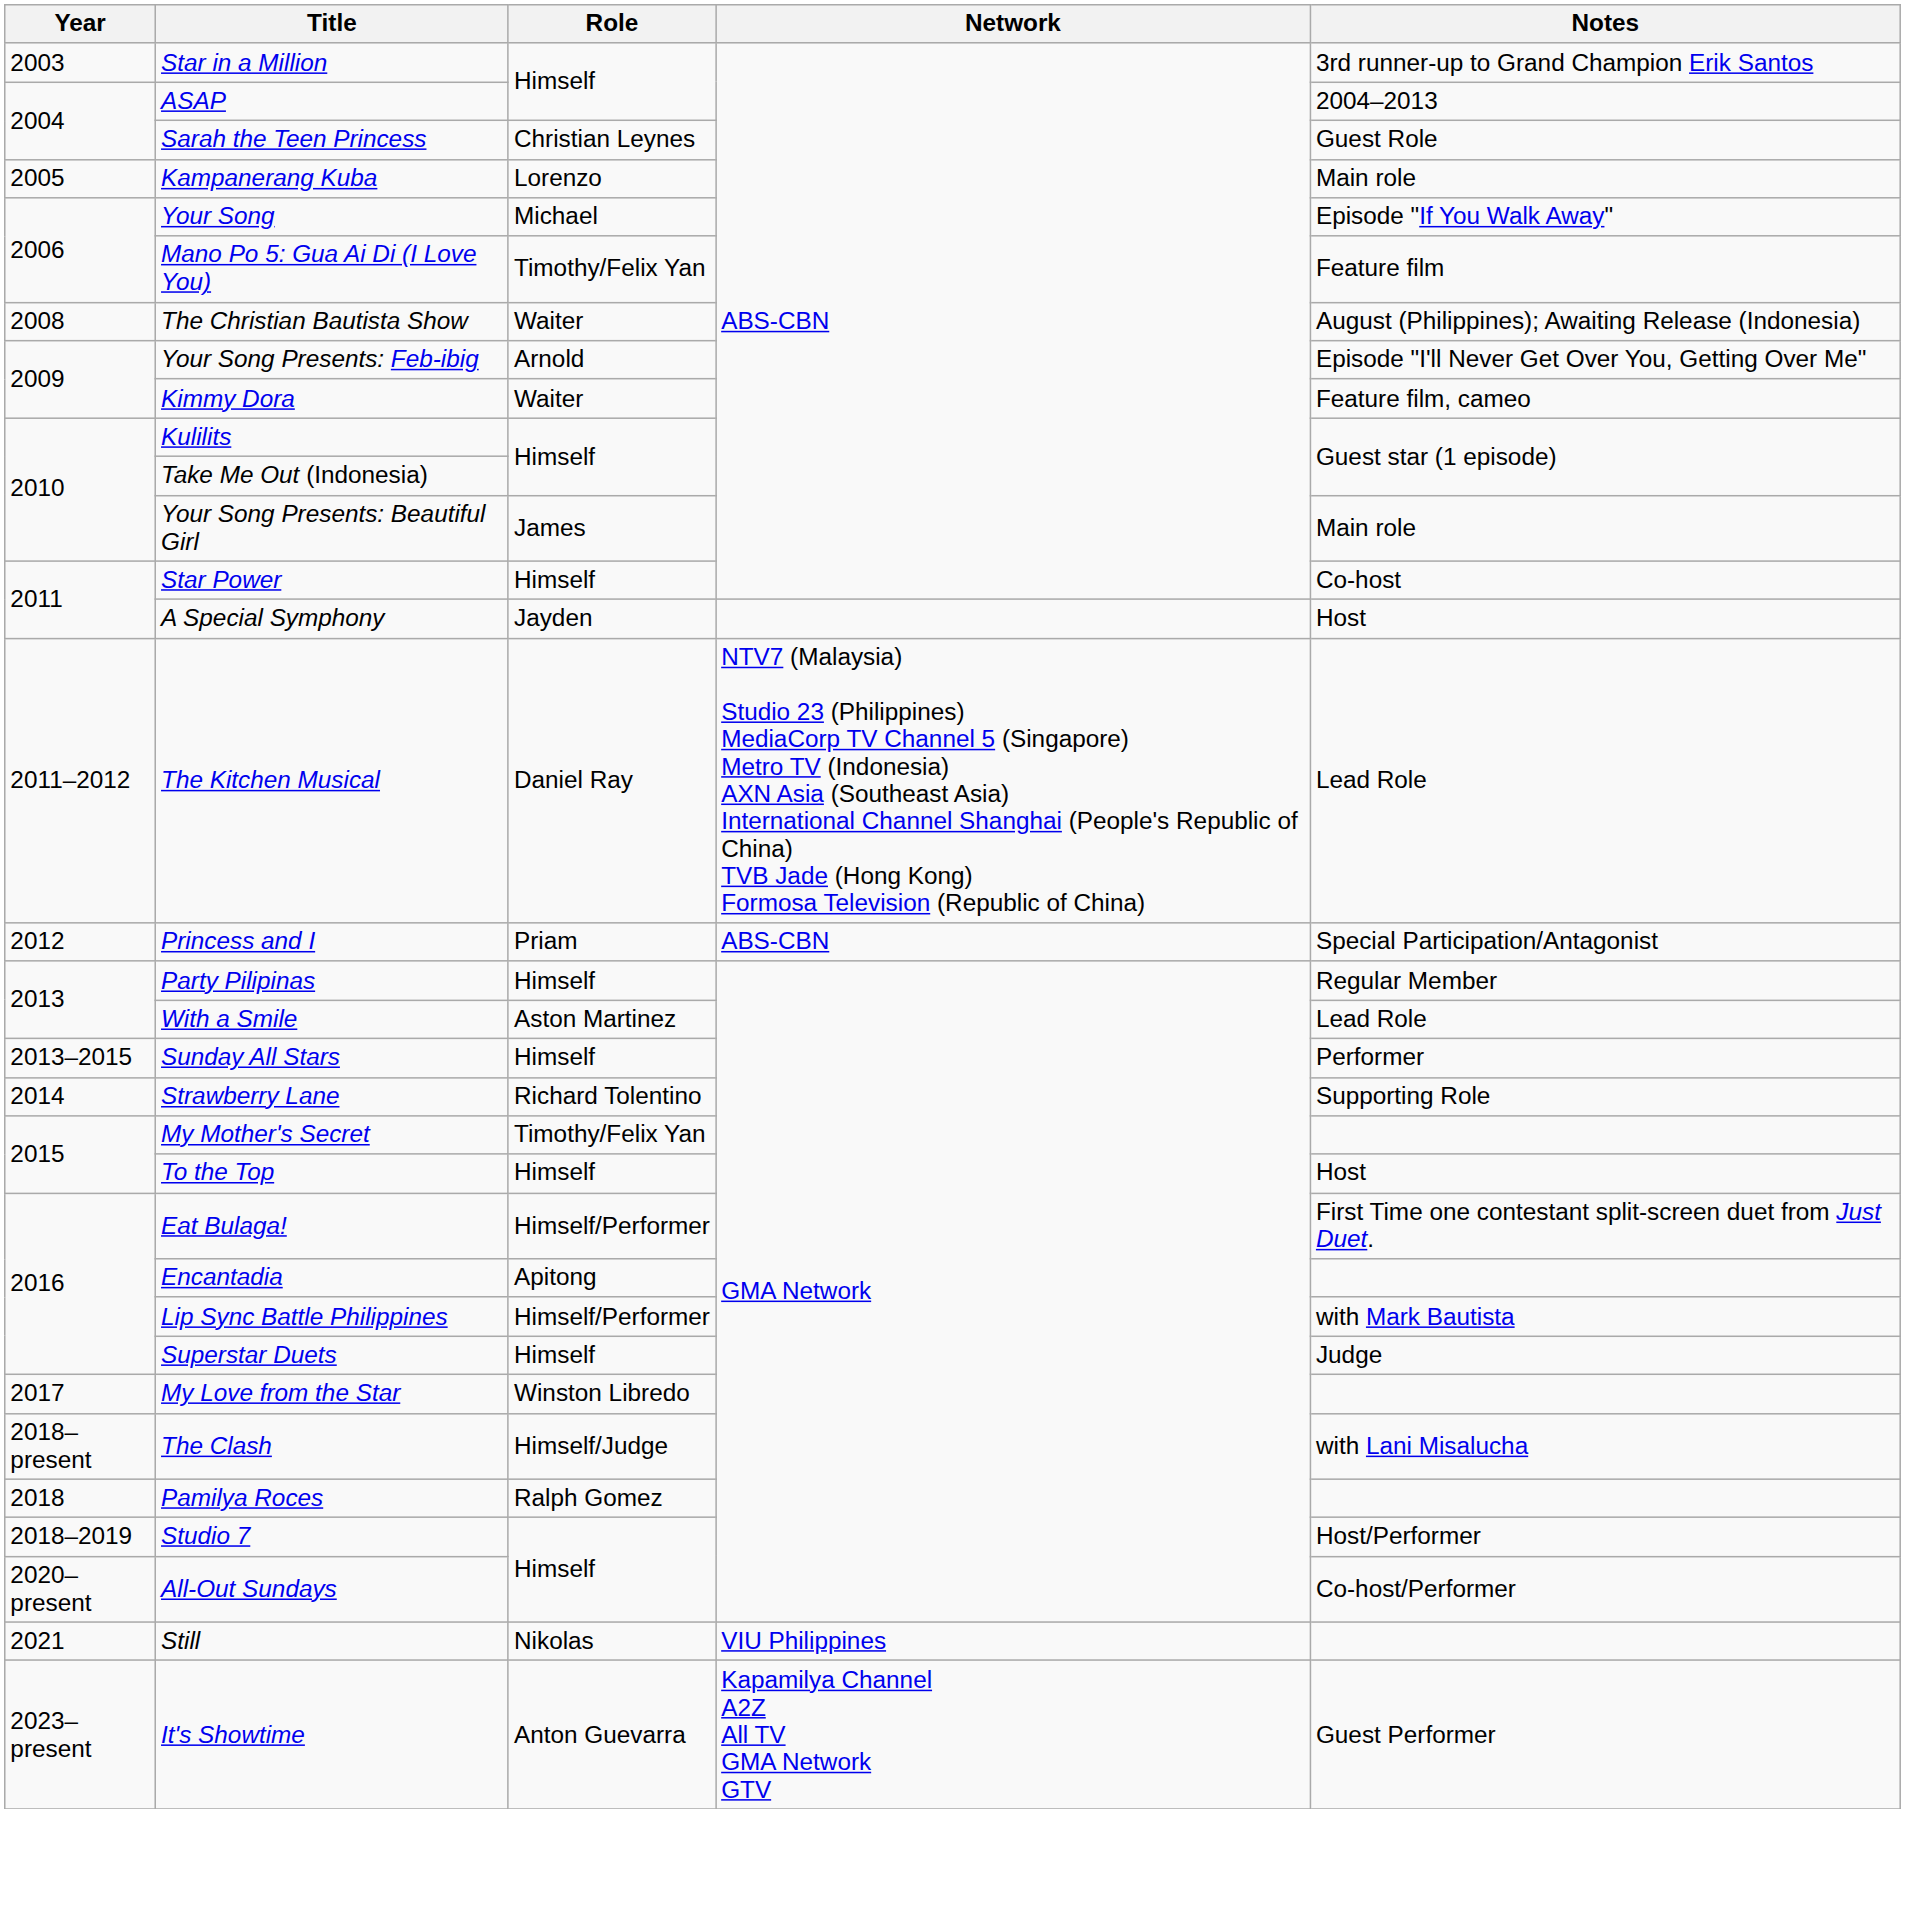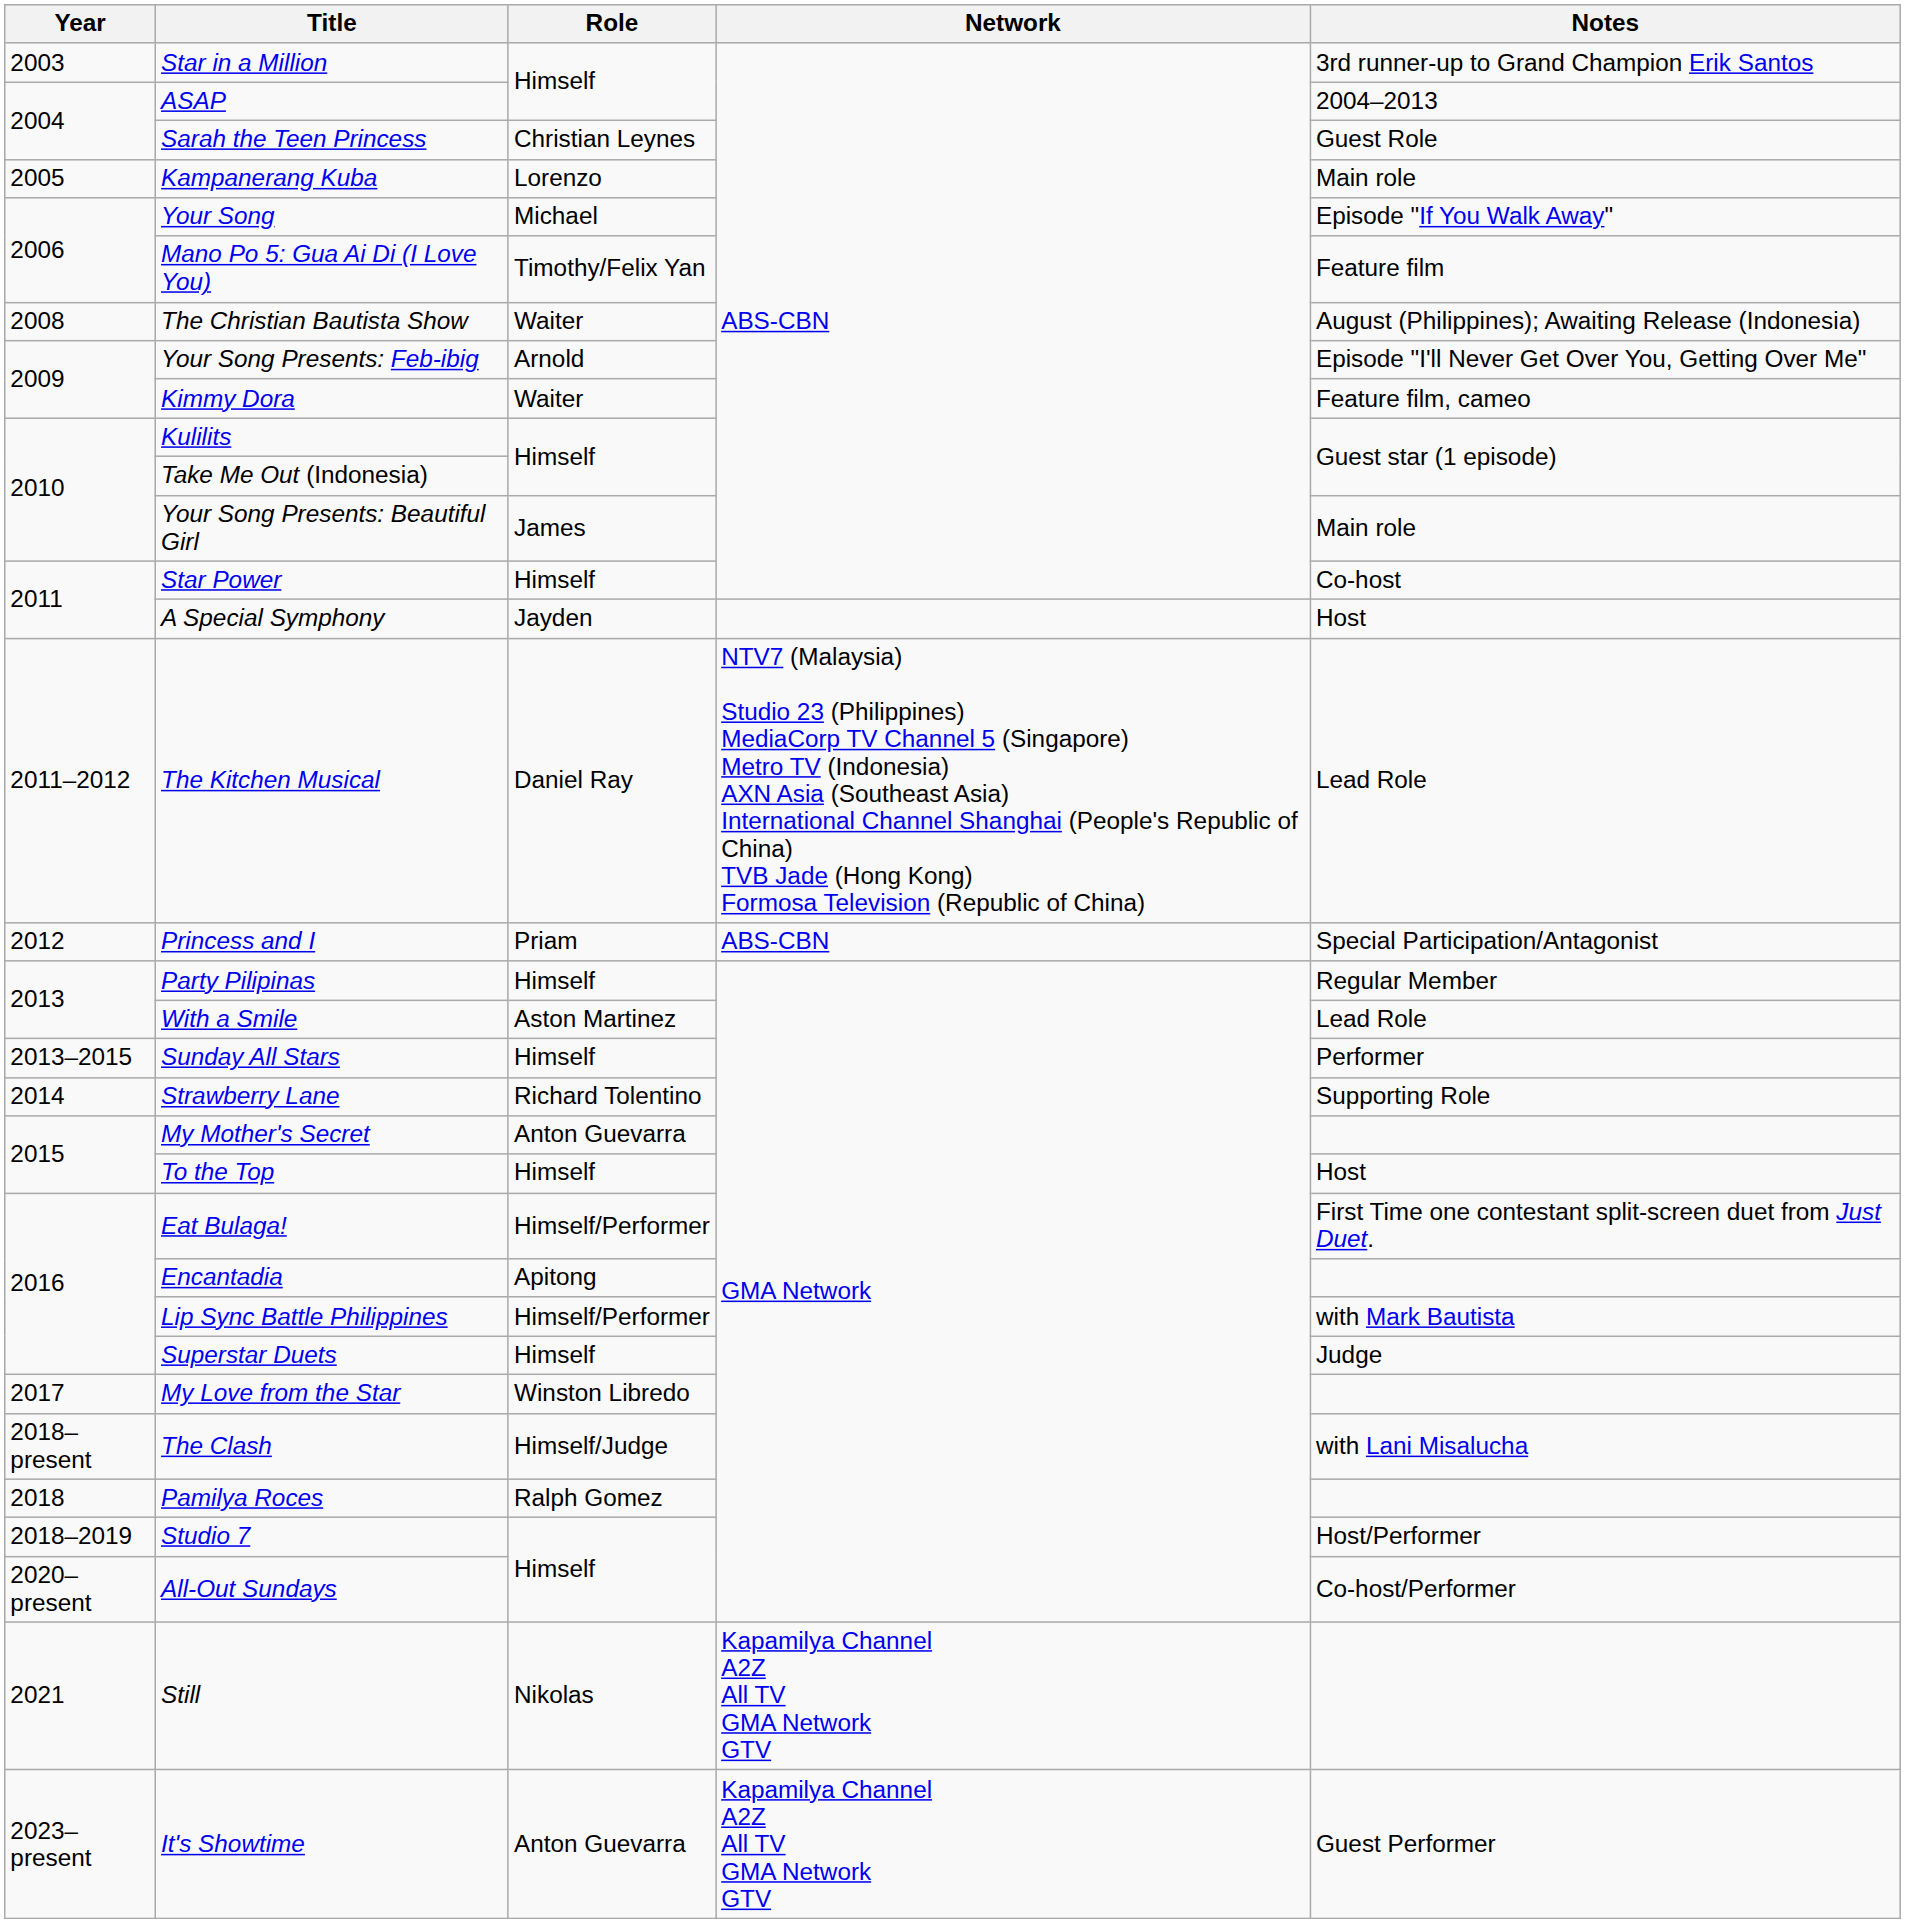(610, 1134) Timothy/Felix Yan -> (600, 1134) Anton Guevarra
(804, 1641) VIU Philippines -> (827, 1695) Kapamilya Channel A2Z All TV GMA Network GTV
